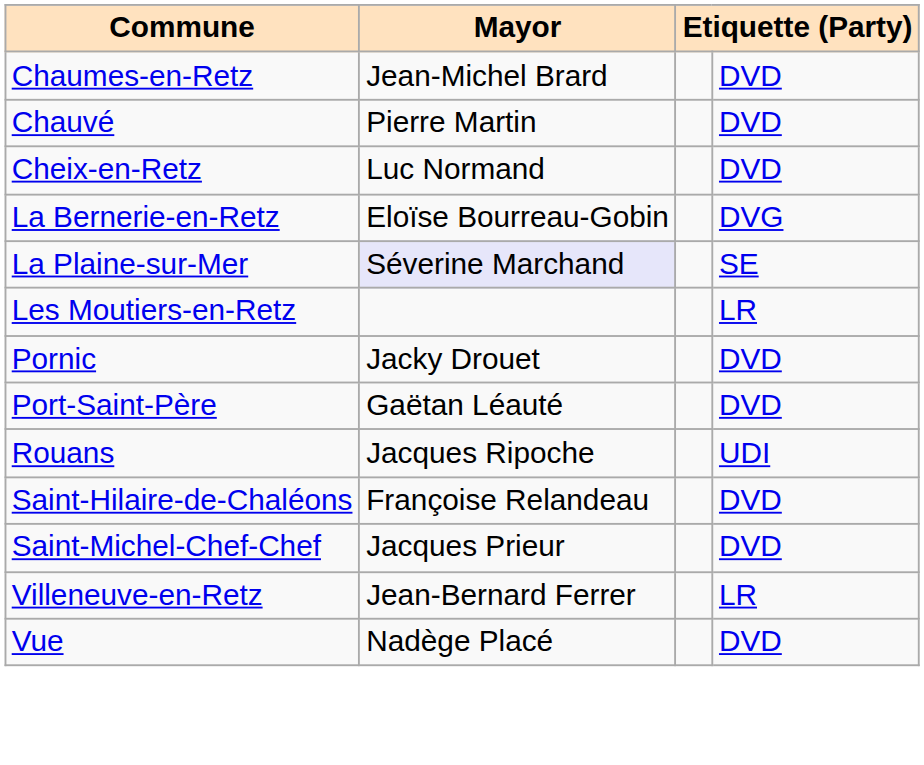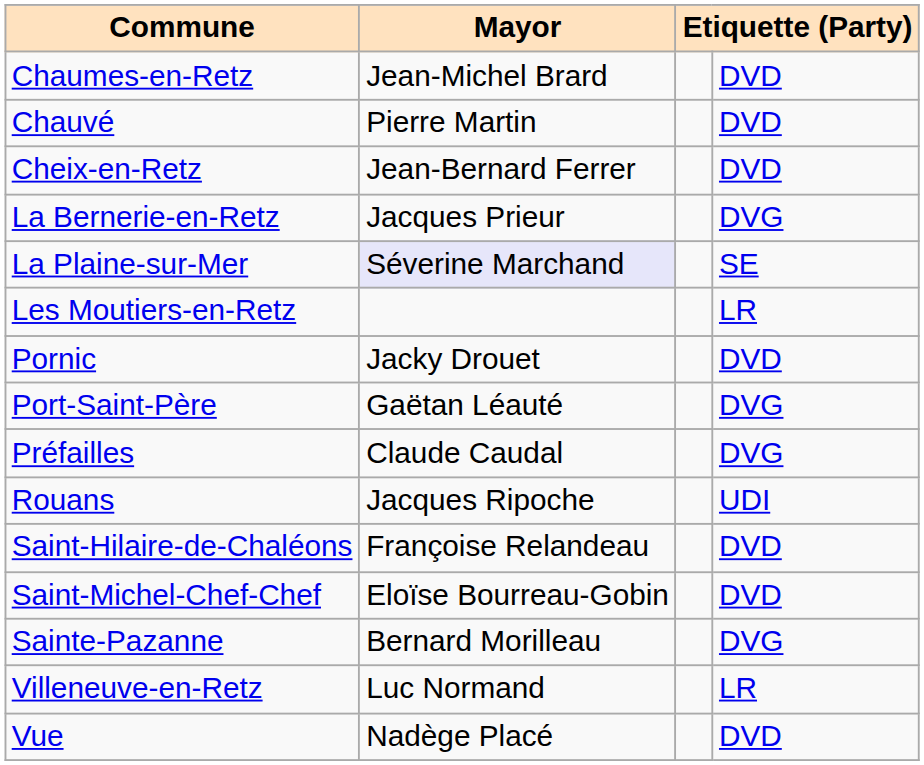(456, 169) Luc Normand -> (501, 169) Jean-Bernard Ferrer
(518, 216) Eloïse Bourreau-Gobin -> (465, 216) Jacques Prieur
(750, 405) DVD -> (751, 405) DVG
+ row: (73, 452)
(465, 547) Jacques Prieur -> (518, 594) Eloïse Bourreau-Gobin
+ row: (118, 641)
(501, 594) Jean-Bernard Ferrer -> (456, 688) Luc Normand
